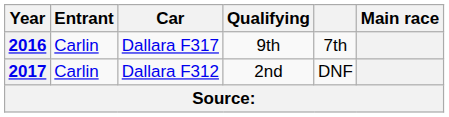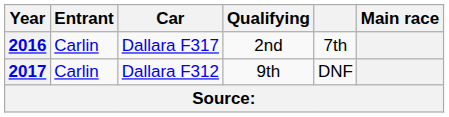(268, 45) 9th -> (268, 45) 2nd
(268, 72) 2nd -> (268, 72) 9th
